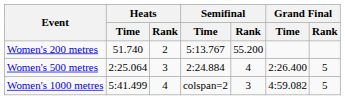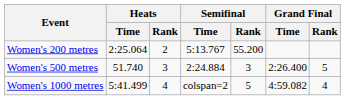(128, 50) 51.740 -> (128, 50) 2:25.064
(128, 68) 2:25.064 -> (128, 68) 51.740
(248, 68) 4 -> (248, 68) 3
(248, 86) 3 -> (248, 86) 5
(325, 86) 5 -> (325, 86) 4
